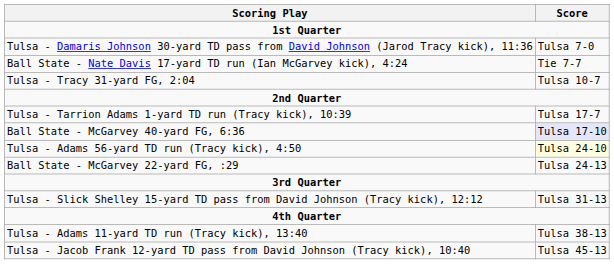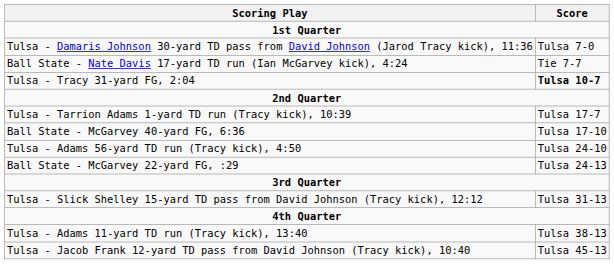(569, 81) normal -> (569, 81) bold
(572, 132) lavender background -> (572, 132) no background
(572, 148) lightyellow background -> (572, 148) no background
